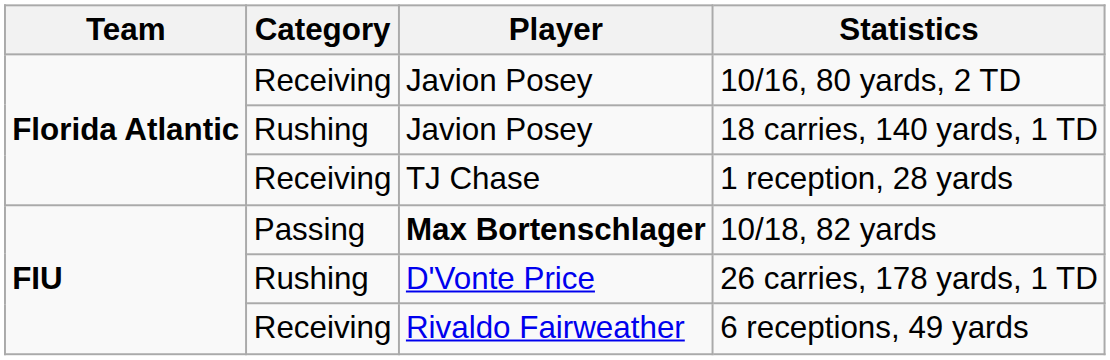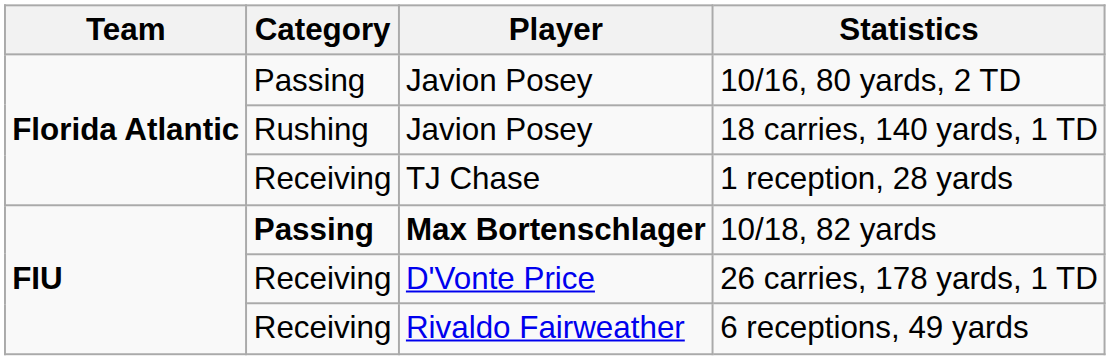(323, 79) Receiving -> (310, 79) Passing
(310, 228) normal -> (314, 228) bold
(311, 278) Rushing -> (323, 278) Receiving
